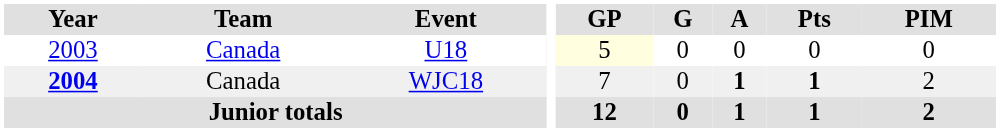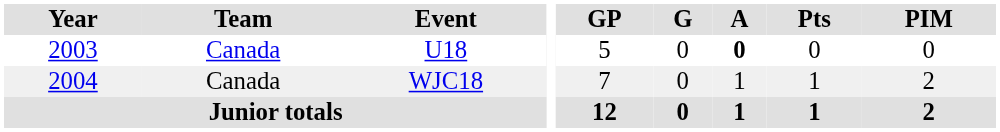(604, 50) lightyellow background -> (604, 50) no background
(740, 50) normal -> (740, 50) bold
(73, 81) bold -> (73, 81) normal
(740, 81) bold -> (740, 81) normal
(814, 81) bold -> (814, 81) normal
